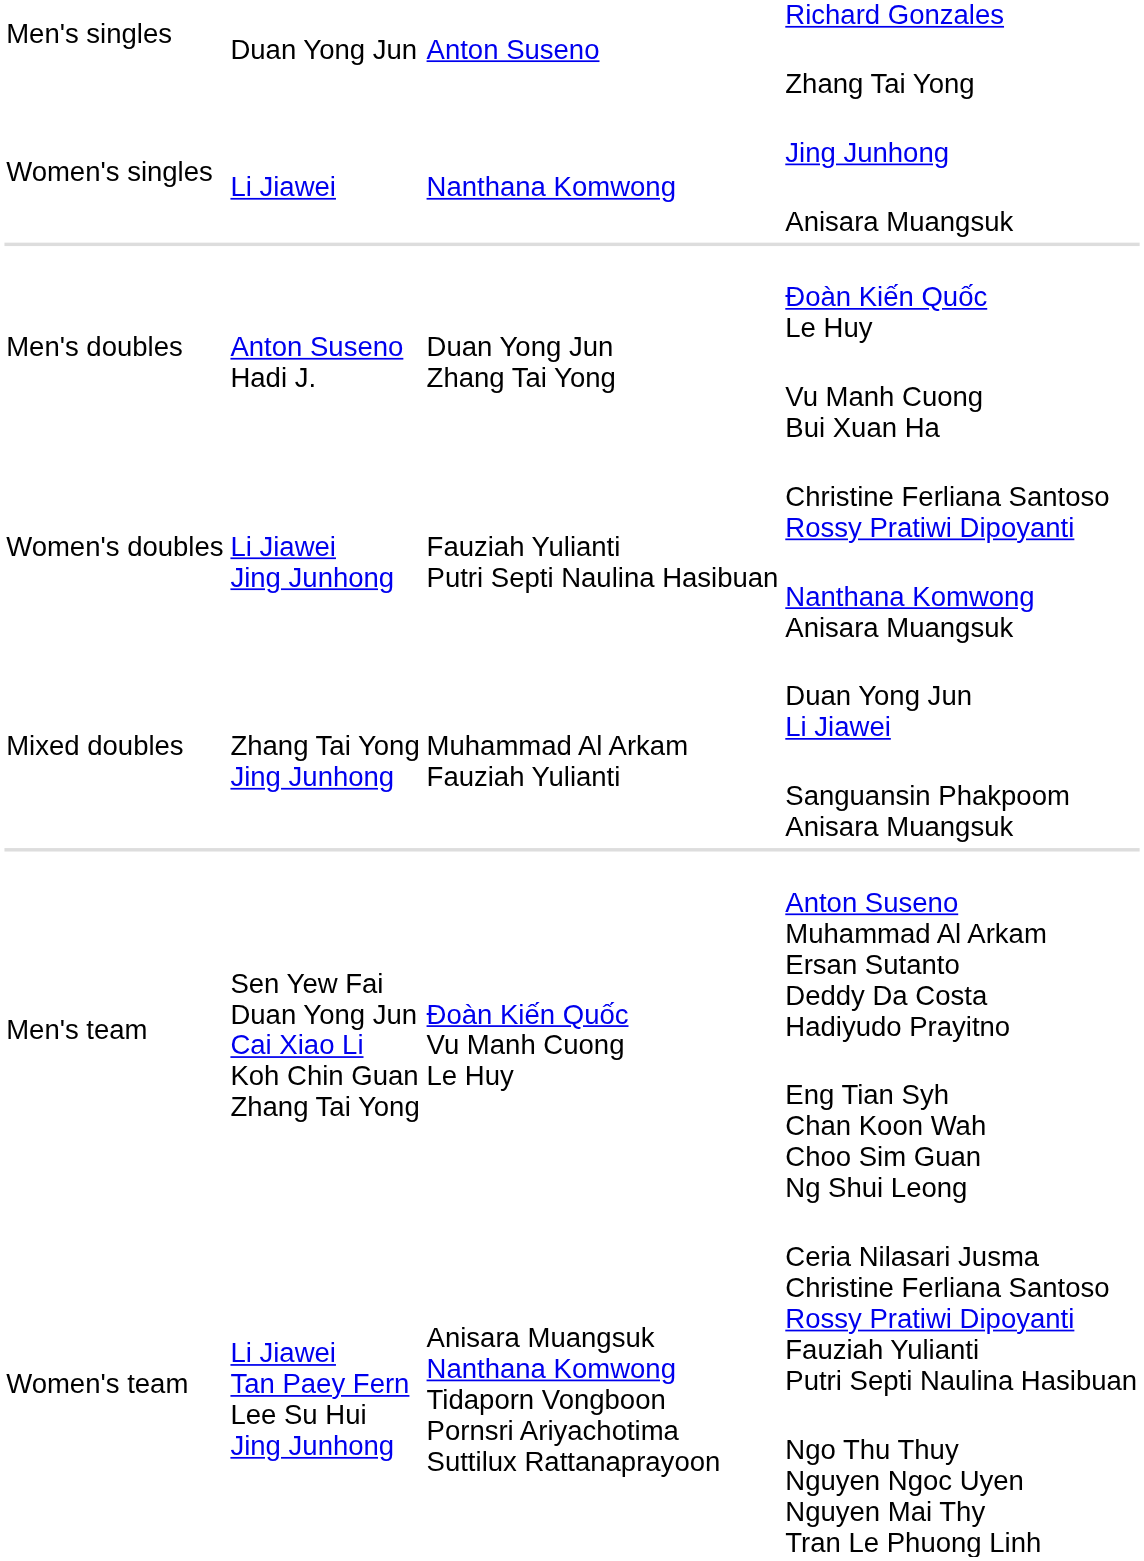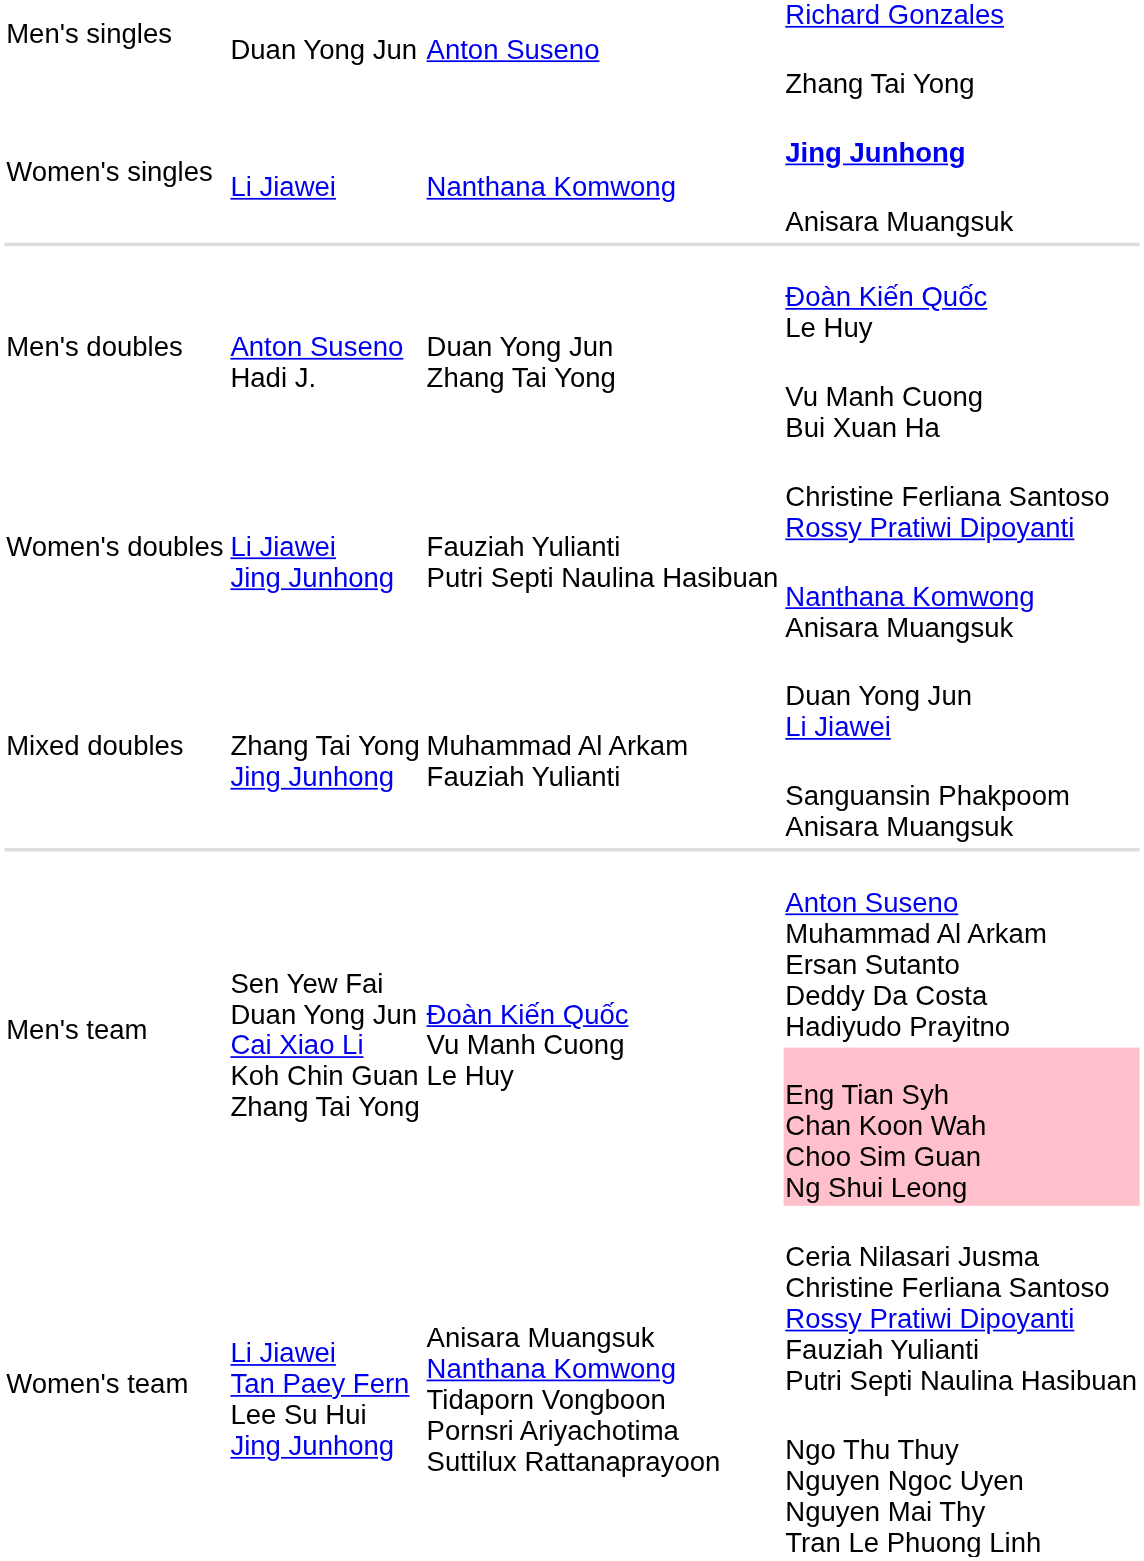(867, 152) normal -> (875, 152) bold
(886, 1141) no background -> (886, 1141) pink background
